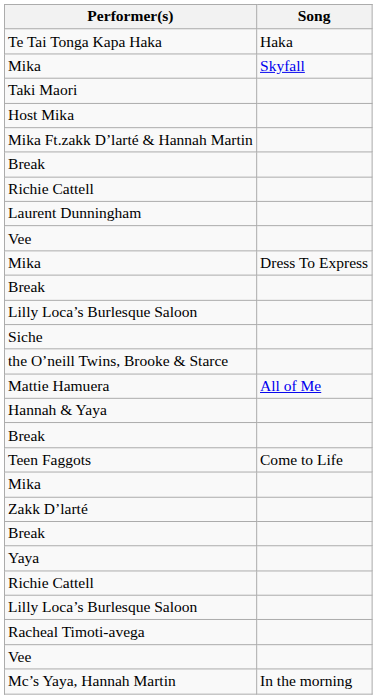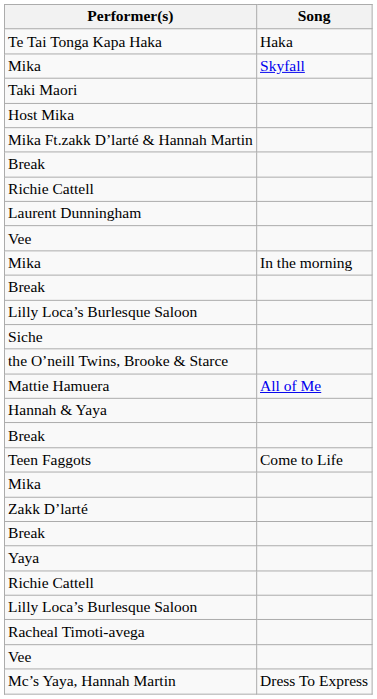(314, 262) Dress To Express -> (306, 262) In the morning
(306, 681) In the morning -> (314, 681) Dress To Express
